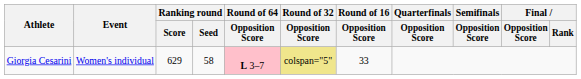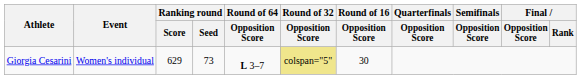(209, 61) 58 -> (209, 61) 73
(252, 66) pink background -> (252, 66) no background
(364, 61) 33 -> (364, 61) 30
